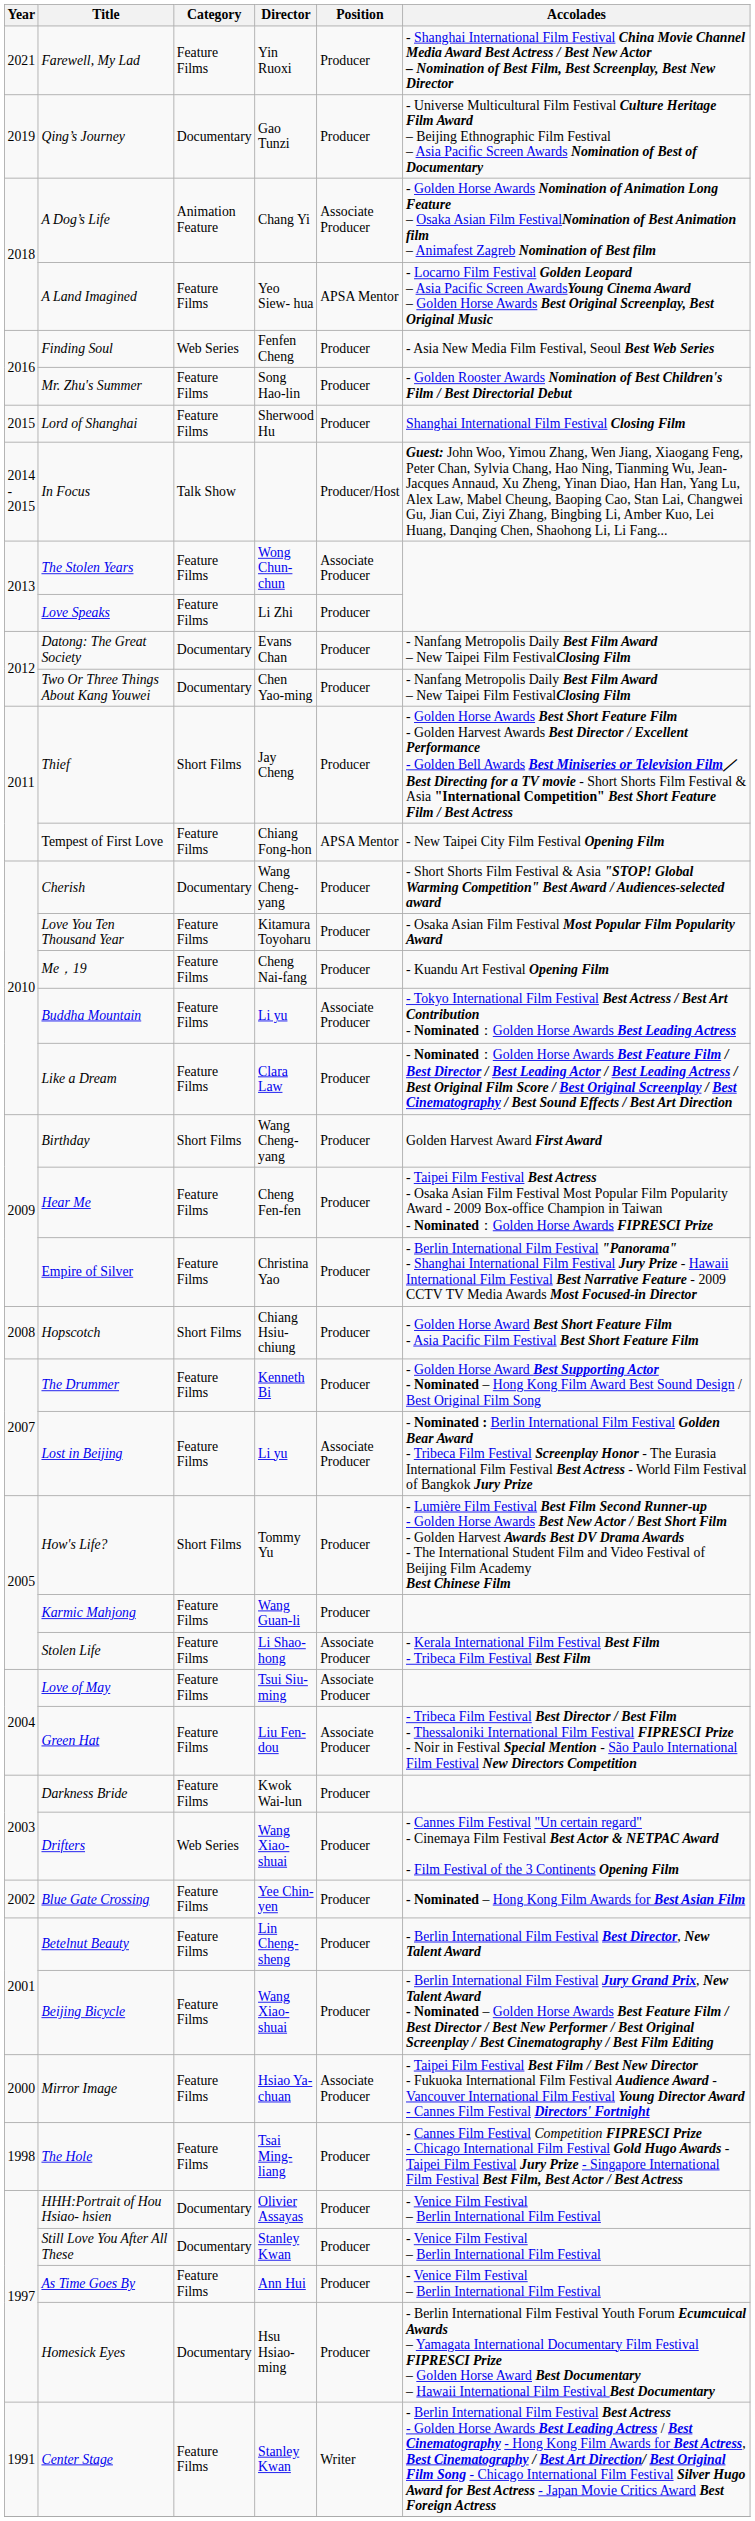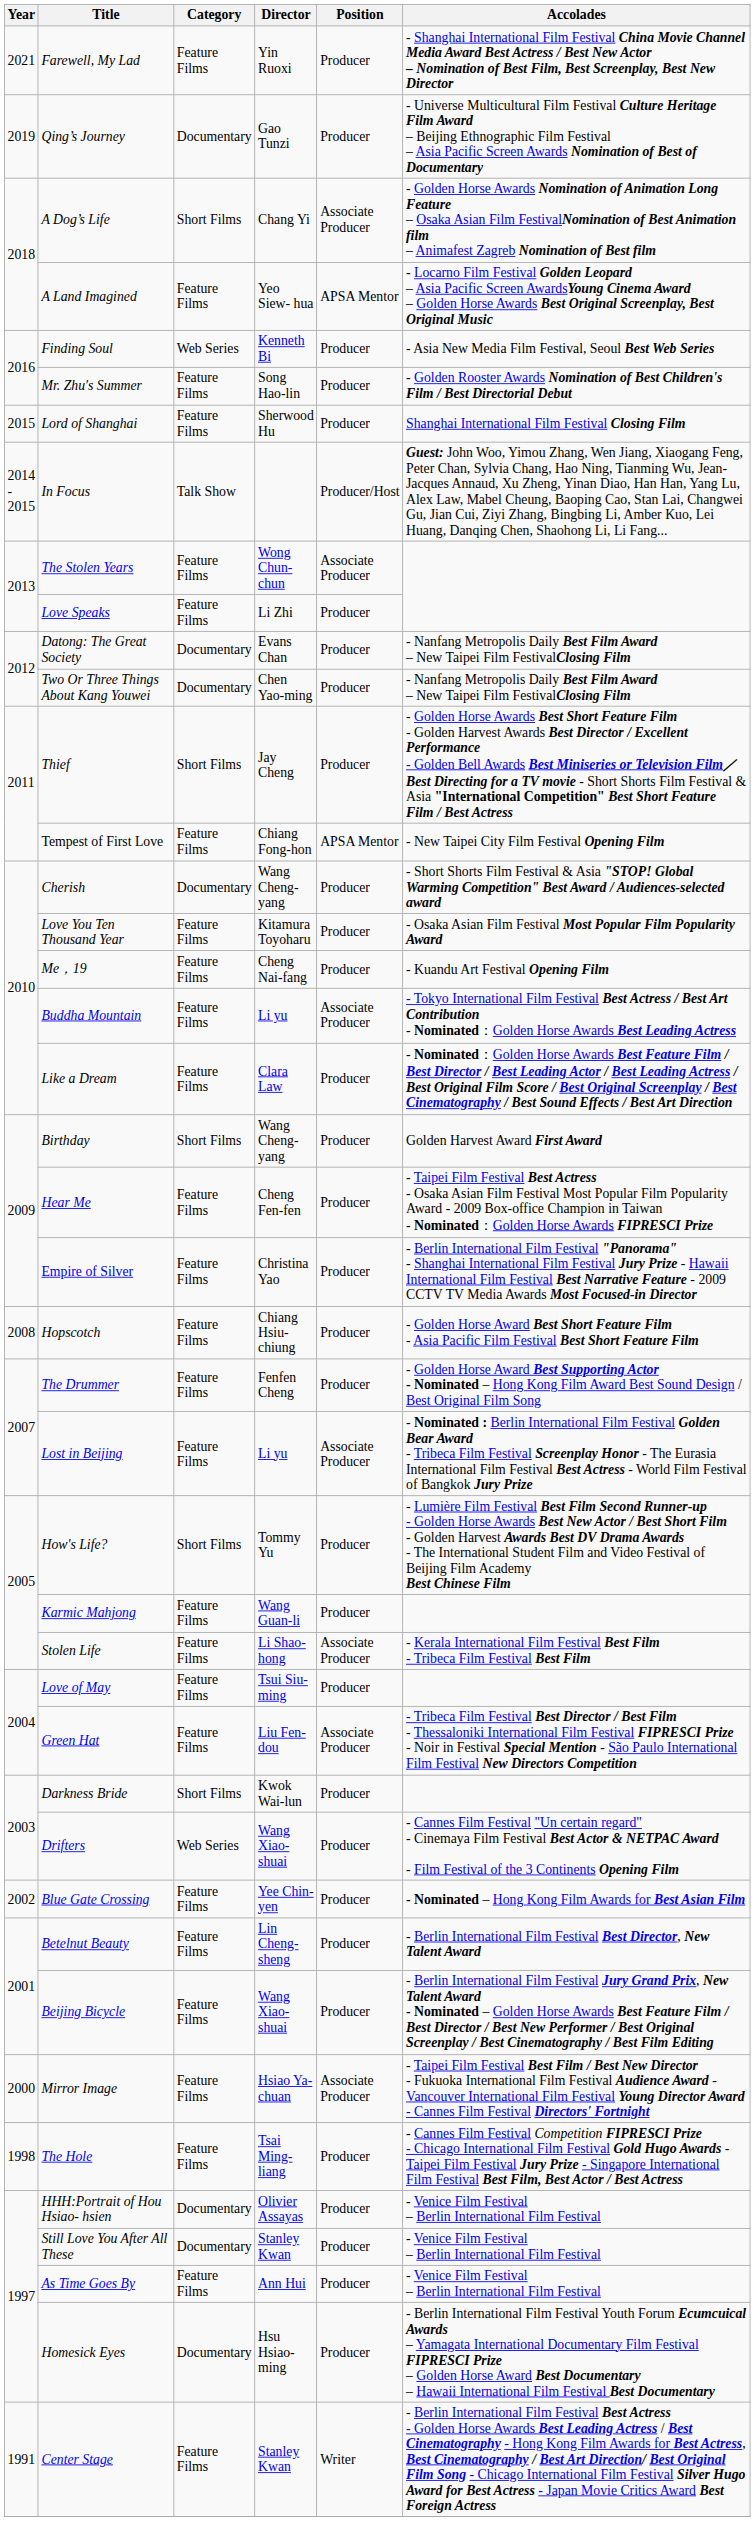(206, 220) Animation Feature -> (209, 220) Short Films
(277, 348) Fenfen Cheng -> (281, 348) Kenneth Bi
(209, 1332) Short Films -> (197, 1332) Feature Films
(281, 1385) Kenneth Bi -> (277, 1385) Fenfen Cheng
(347, 1688) Associate Producer -> (345, 1688) Producer
(197, 1793) Feature Films -> (209, 1793) Short Films
